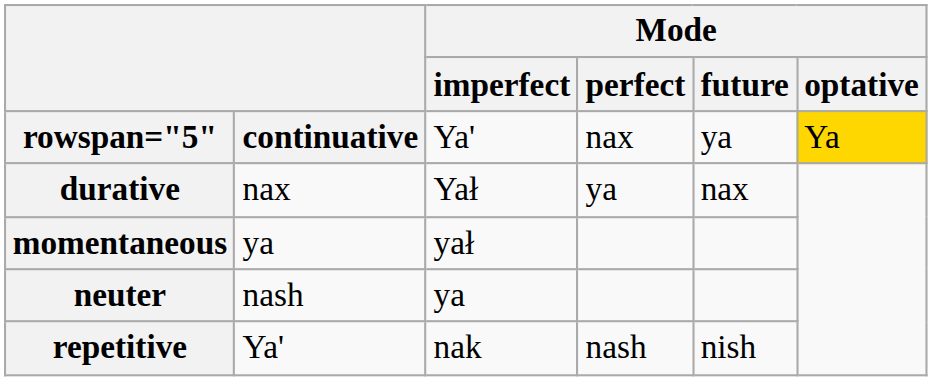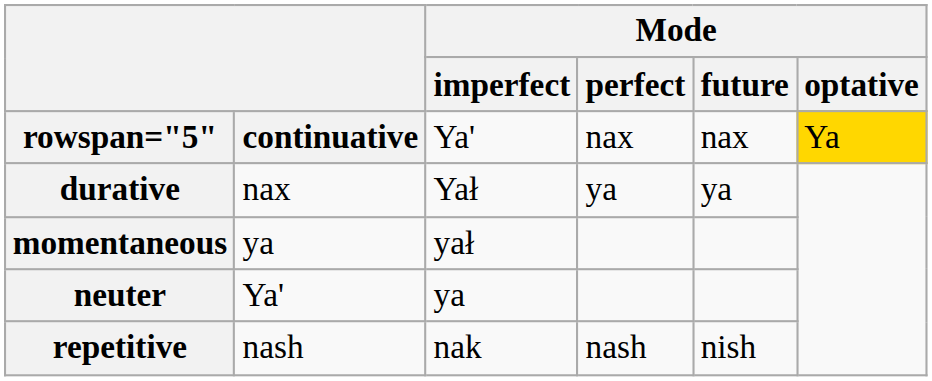(716, 136) ya -> (725, 136) nax
(725, 189) nax -> (716, 189) ya
(273, 294) nash -> (263, 294) Ya'
(263, 347) Ya' -> (273, 347) nash
